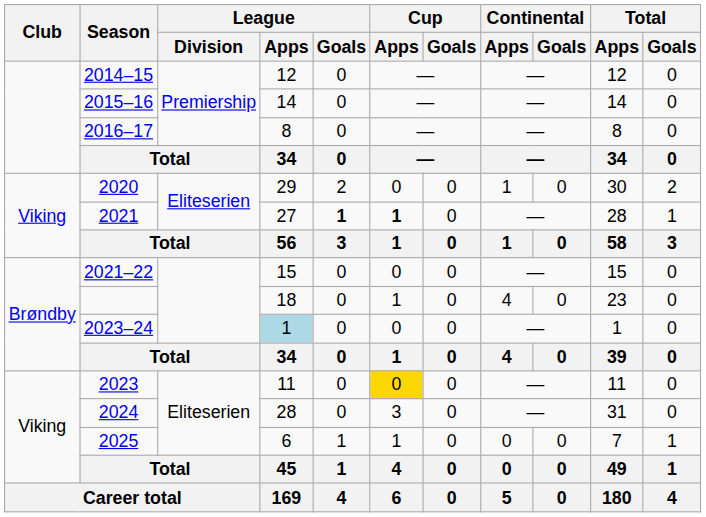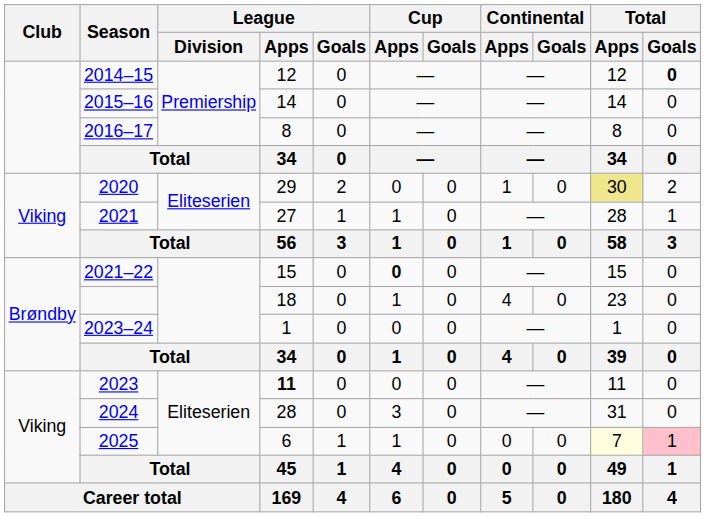(672, 74) normal -> (672, 74) bold
(617, 187) no background -> (617, 187) khaki background
(341, 215) bold -> (341, 215) normal
(397, 215) bold -> (397, 215) normal
(397, 272) normal -> (397, 272) bold
(286, 328) lightblue background -> (286, 328) no background
(286, 384) normal -> (286, 384) bold
(397, 384) gold background -> (397, 384) no background
(617, 441) no background -> (617, 441) lightyellow background
(672, 441) no background -> (672, 441) pink background
